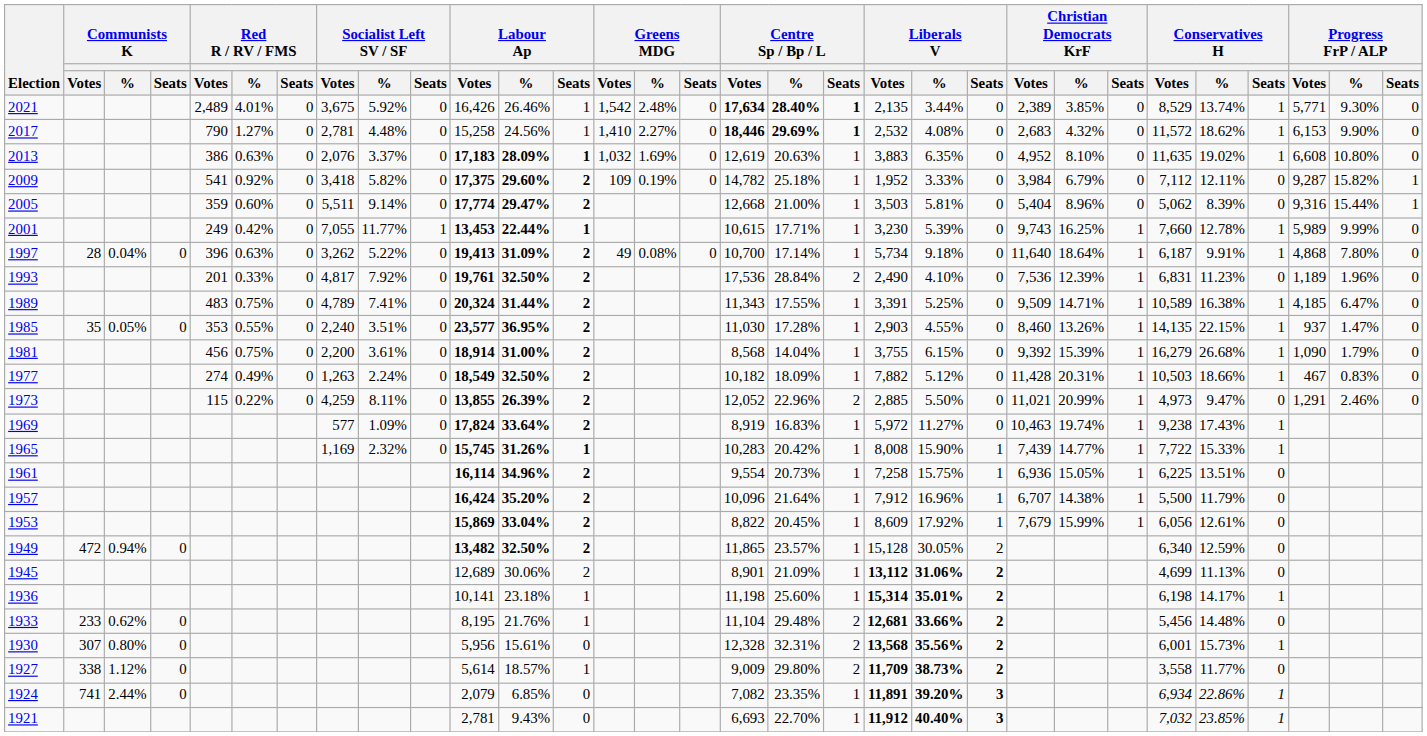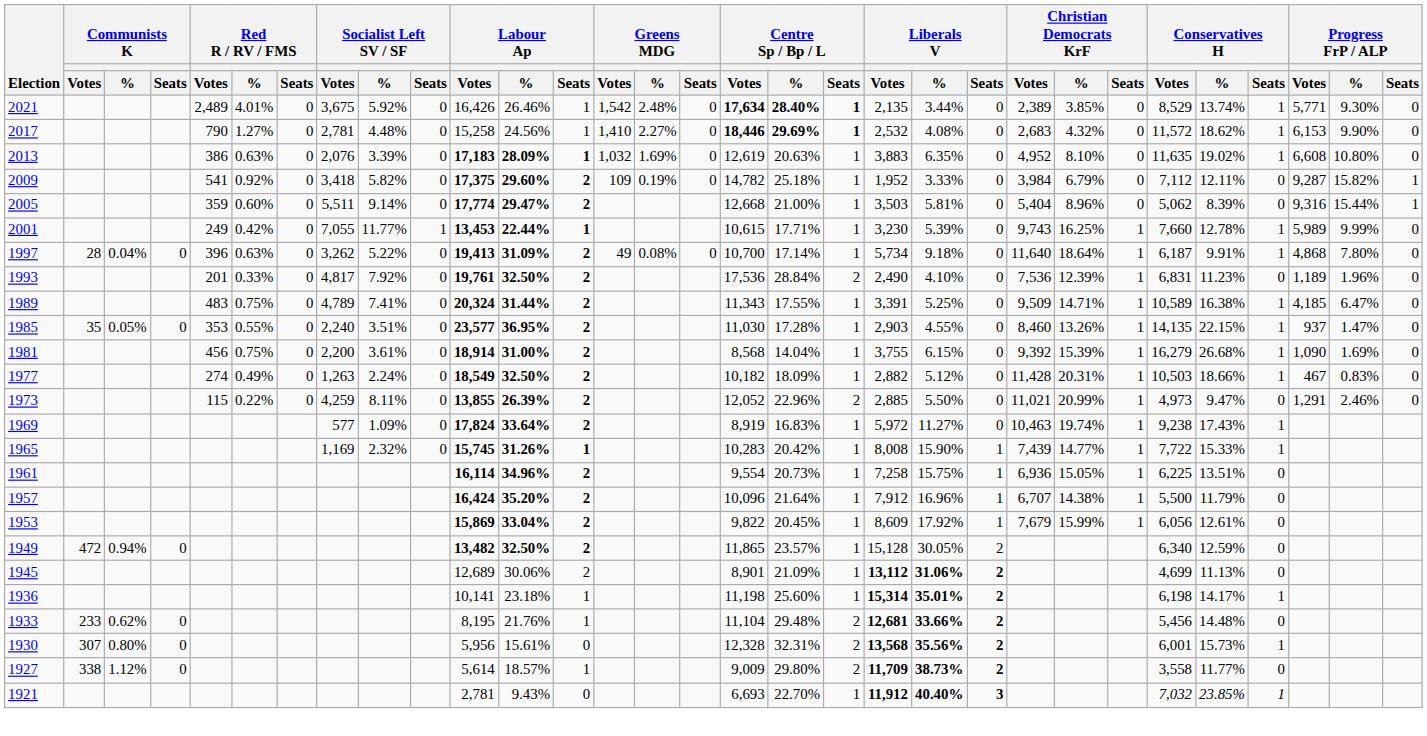(388, 156) 3.37% -> (388, 156) 3.39%
(1360, 352) 1.79% -> (1360, 352) 1.69%
(891, 376) 7,882 -> (891, 376) 2,882
(748, 523) 8,822 -> (748, 523) 9,822
- row: (23, 694)
